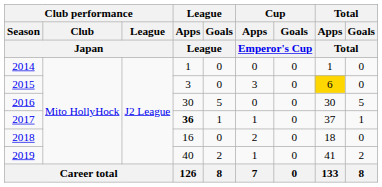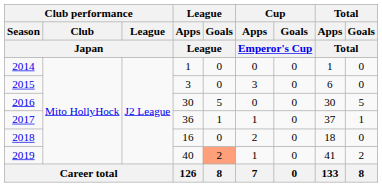(330, 84) gold background -> (330, 84) no background
(188, 119) bold -> (188, 119) normal
(219, 155) no background -> (219, 155) lightsalmon background
